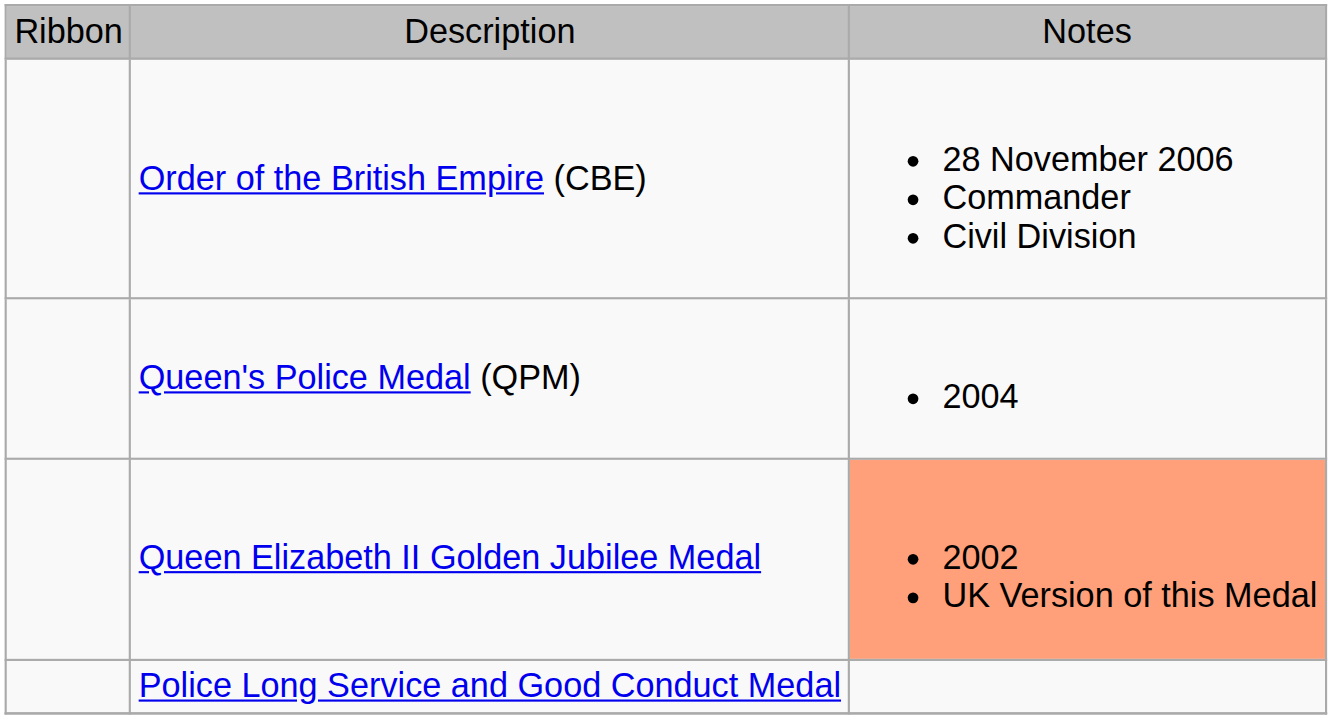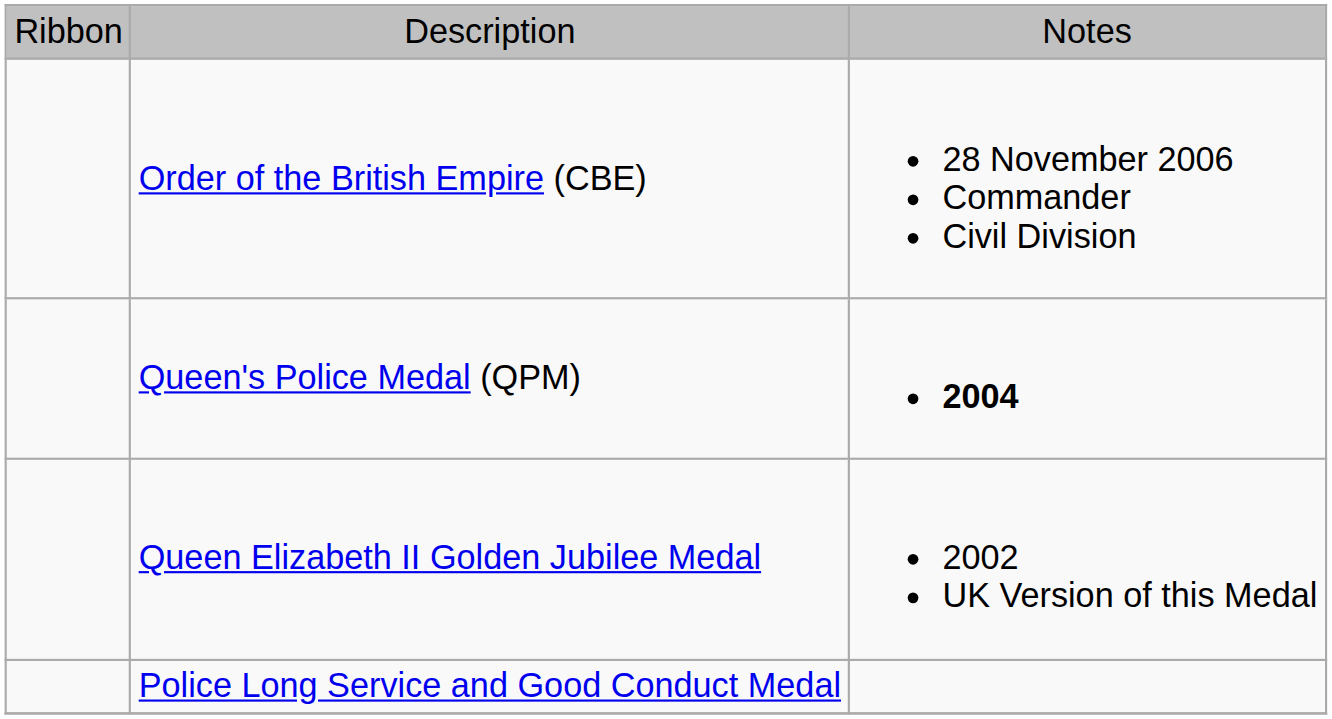(1087, 398) normal -> (1087, 398) bold
(1087, 578) lightsalmon background -> (1087, 578) no background
